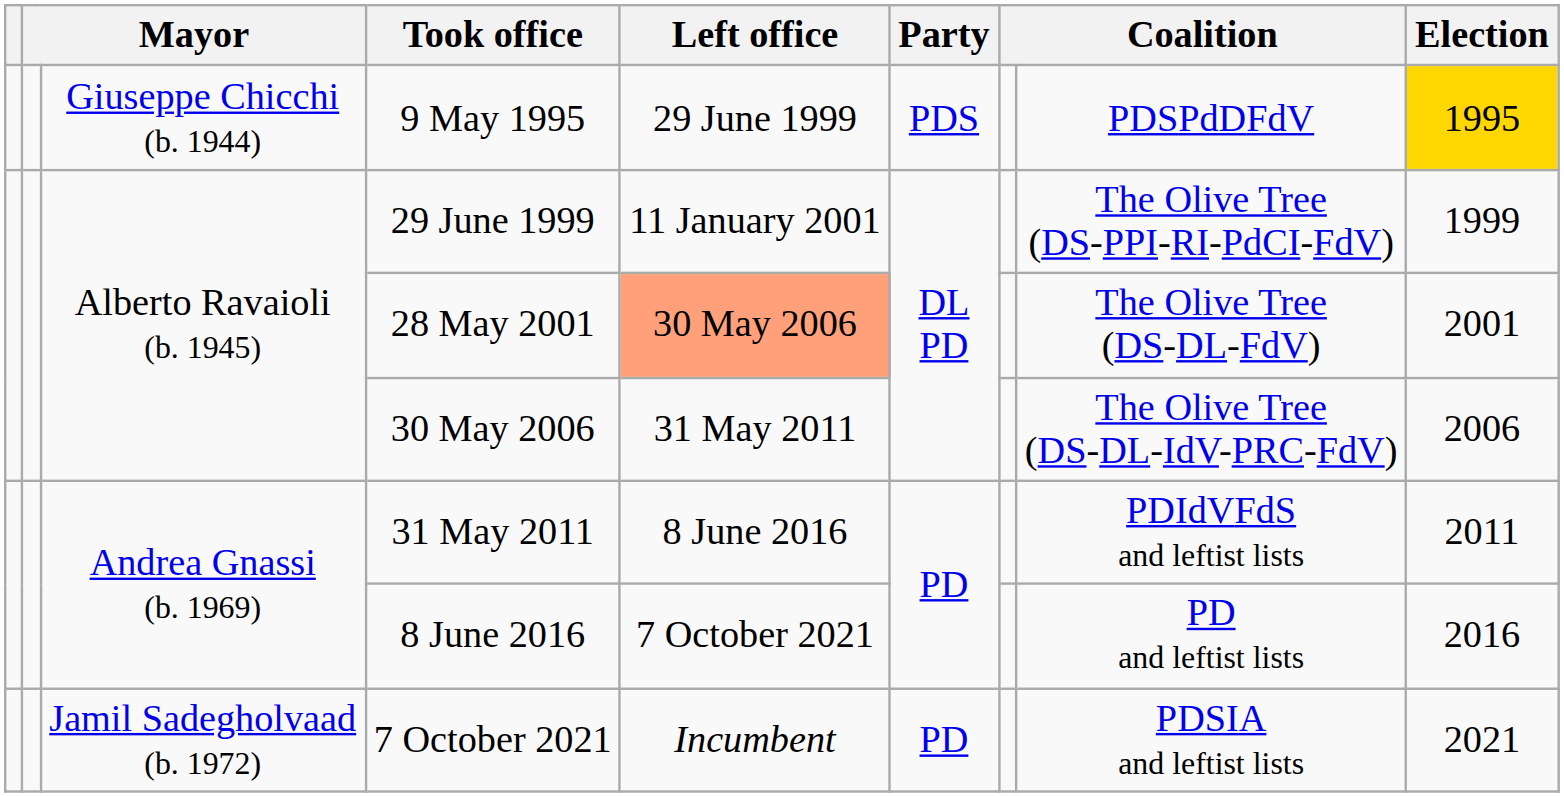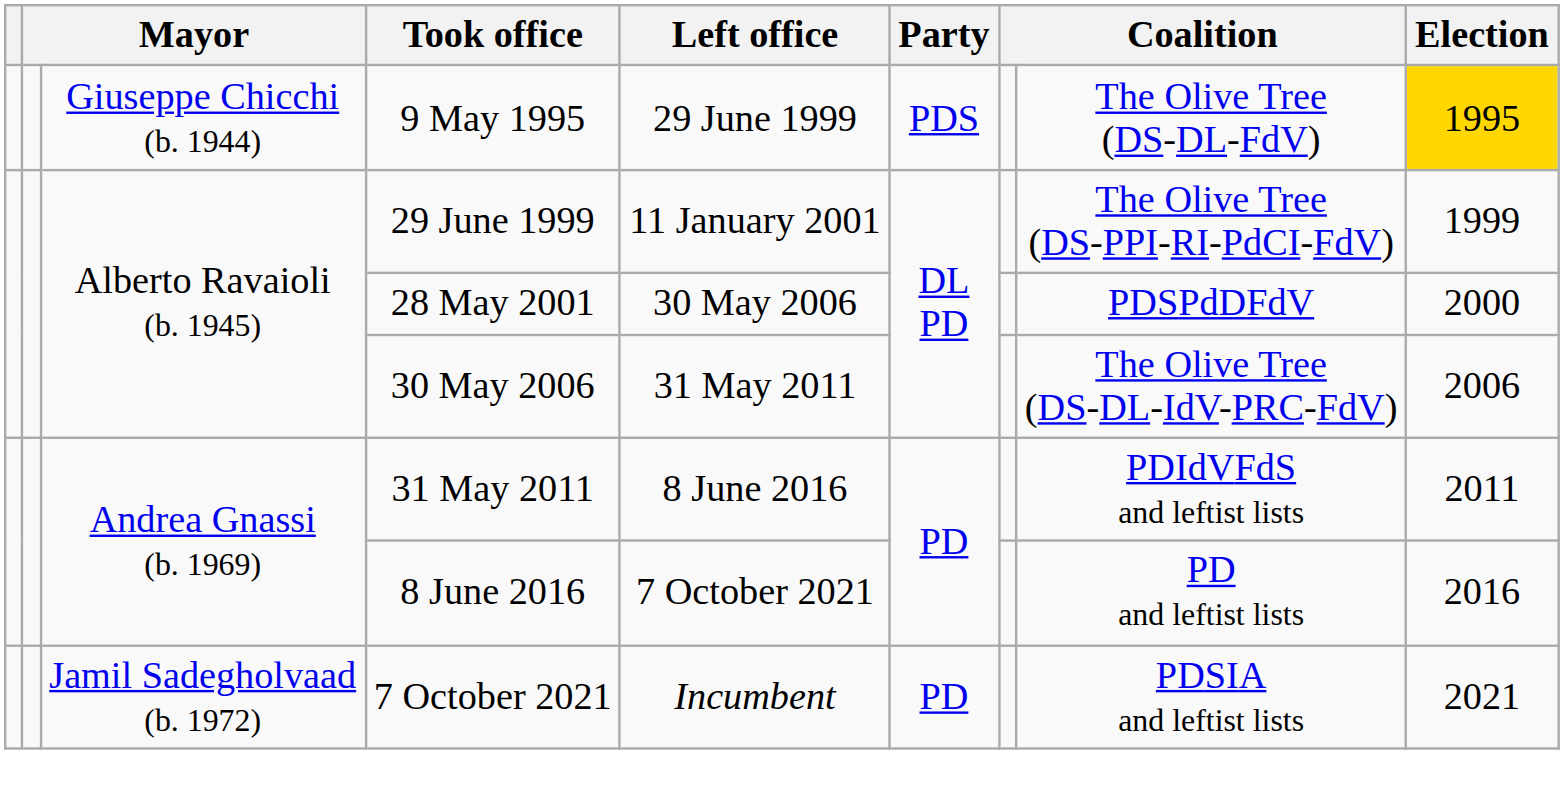(1211, 116) PDSPdDFdV -> (1211, 116) The Olive Tree (DS-DL-FdV)
(755, 324) lightsalmon background -> (755, 302) no background
(1211, 324) The Olive Tree (DS-DL-FdV) -> (1211, 302) PDSPdDFdV
(1482, 324) 2001 -> (1482, 302) 2000
